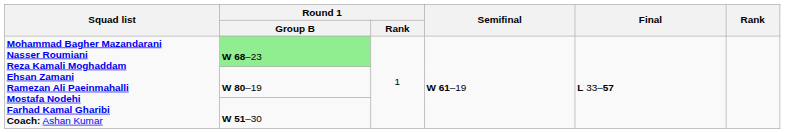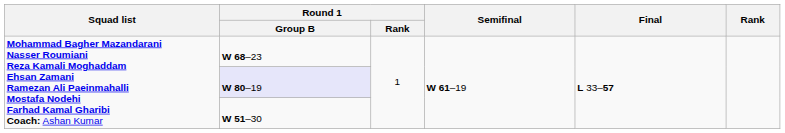(242, 57) lightgreen background -> (242, 57) no background
(242, 88) no background -> (242, 88) lavender background
